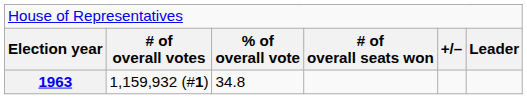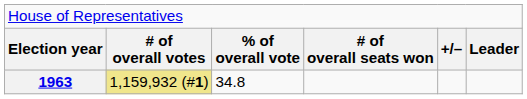(159, 81) no background -> (159, 81) khaki background
